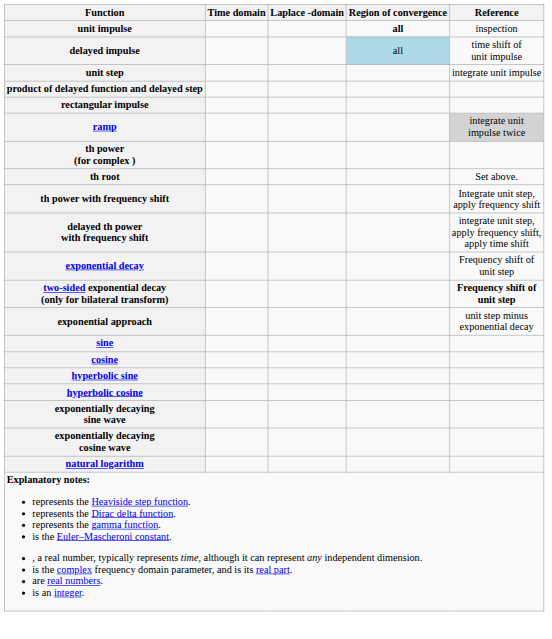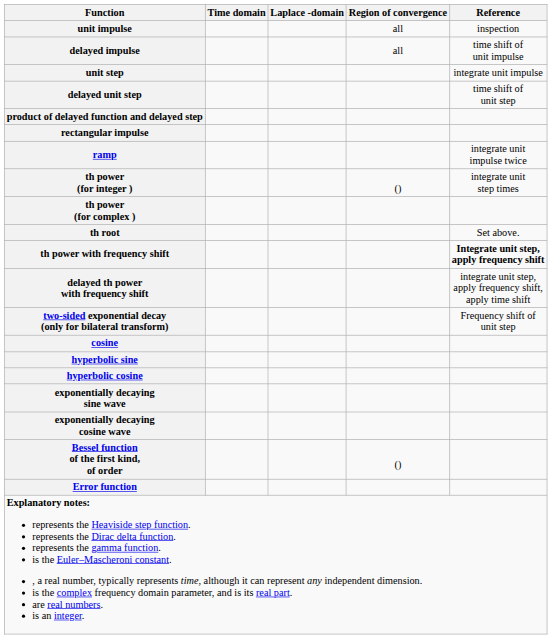(398, 28) bold -> (398, 28) normal
(398, 50) lightblue background -> (398, 50) no background
+ row: (105, 94)
(497, 127) lightgrey background -> (498, 155) no background
+ row: (105, 182)
(497, 199) normal -> (498, 254) bold
- row: (105, 266)
(497, 293) bold -> (498, 321) normal
- row: (105, 321)
- row: (105, 343)
- row: (105, 464)
+ row: (105, 459)
+ row: (105, 487)
